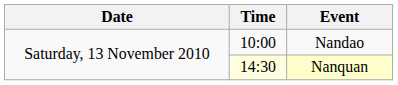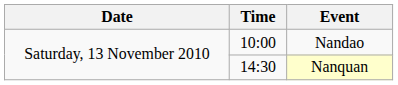(258, 67) lightyellow background -> (258, 67) no background
